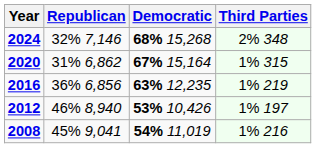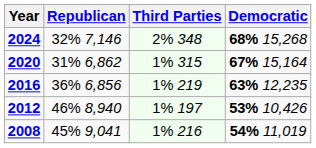columns swapped: (172, 16) <-> (263, 16)
